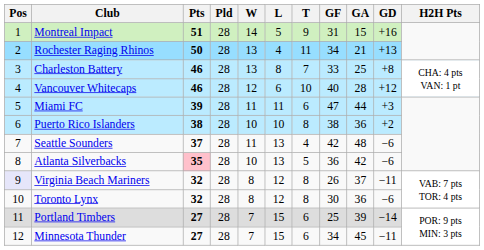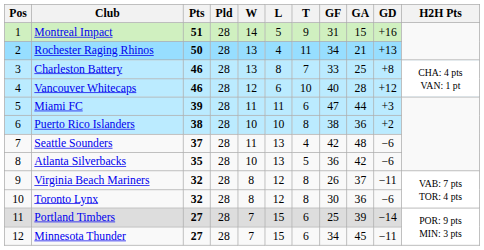(197, 161) pink background -> (197, 161) no background
(18, 180) lavender background -> (18, 180) no background
